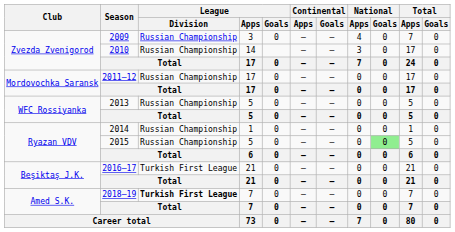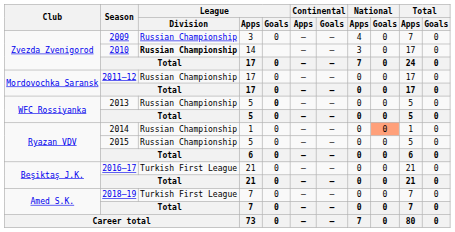(189, 50) normal -> (189, 50) bold
(276, 103) normal -> (276, 103) bold
(385, 129) no background -> (385, 129) lightsalmon background
(385, 142) lightgreen background -> (385, 142) no background
(189, 195) bold -> (189, 195) normal
